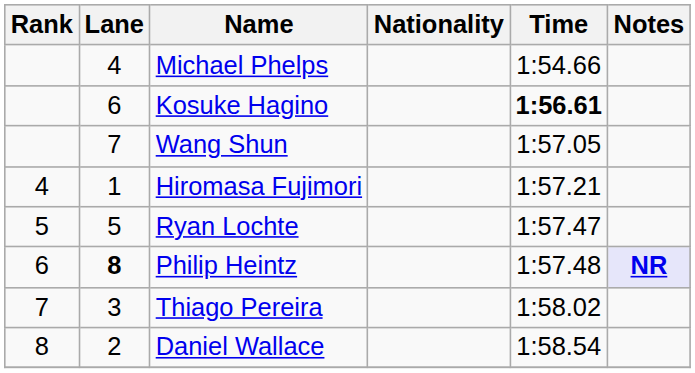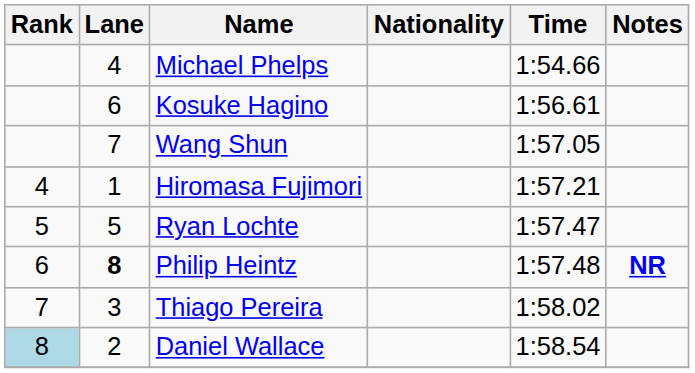(559, 105) bold -> (558, 105) normal
(649, 266) lavender background -> (648, 266) no background
(42, 347) no background -> (42, 347) lightblue background
